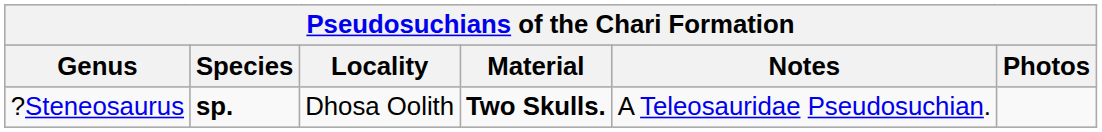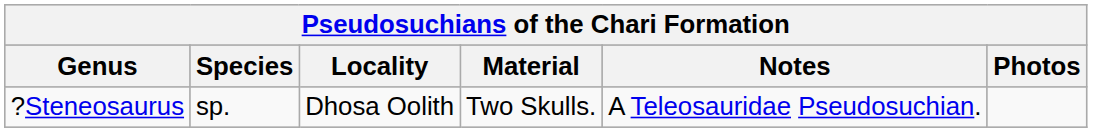(215, 106) bold -> (213, 106) normal
(536, 106) bold -> (531, 106) normal
